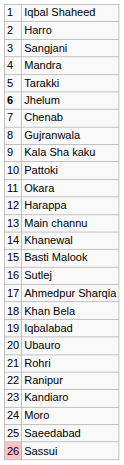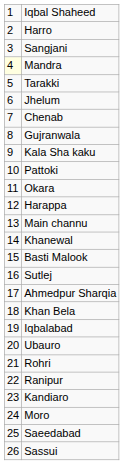(10, 65) no background -> (10, 65) lightyellow background
(10, 100) bold -> (10, 100) normal
(13, 450) pink background -> (13, 450) no background
